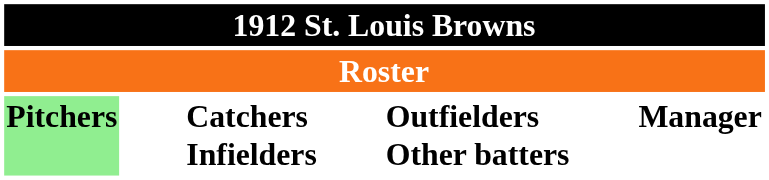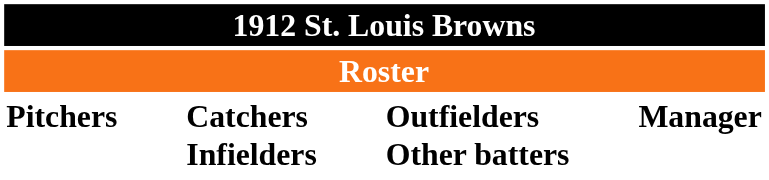(62, 116) lightgreen background -> (62, 116) no background
